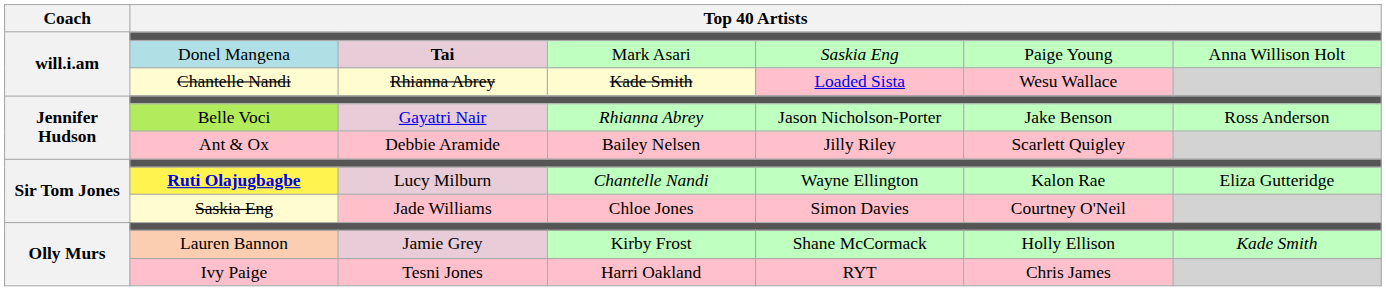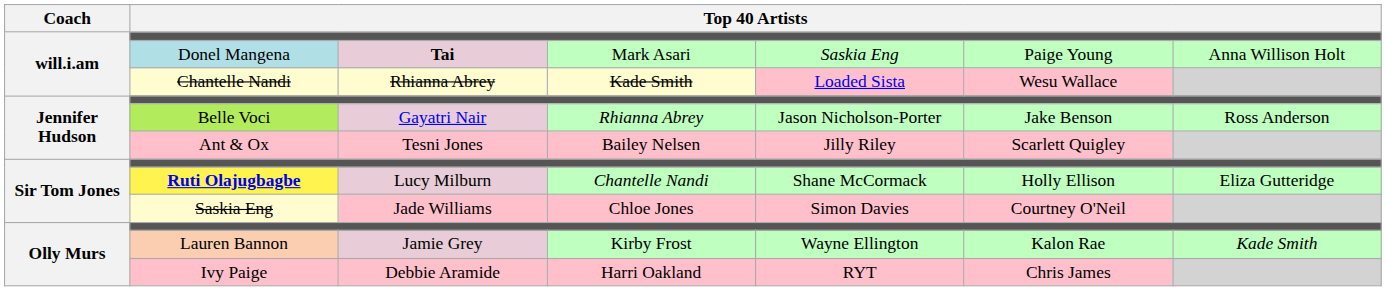(443, 145) Debbie Aramide -> (443, 145) Tesni Jones
(860, 180) Wayne Ellington -> (860, 180) Shane McCormack
(1068, 180) Kalon Rae -> (1068, 180) Holly Ellison
(860, 244) Shane McCormack -> (860, 244) Wayne Ellington
(1068, 244) Holly Ellison -> (1068, 244) Kalon Rae
(443, 271) Tesni Jones -> (443, 271) Debbie Aramide
